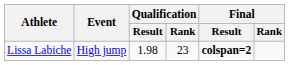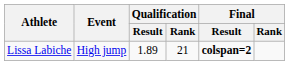(148, 51) 1.98 -> (148, 51) 1.89
(183, 51) 23 -> (183, 51) 21
